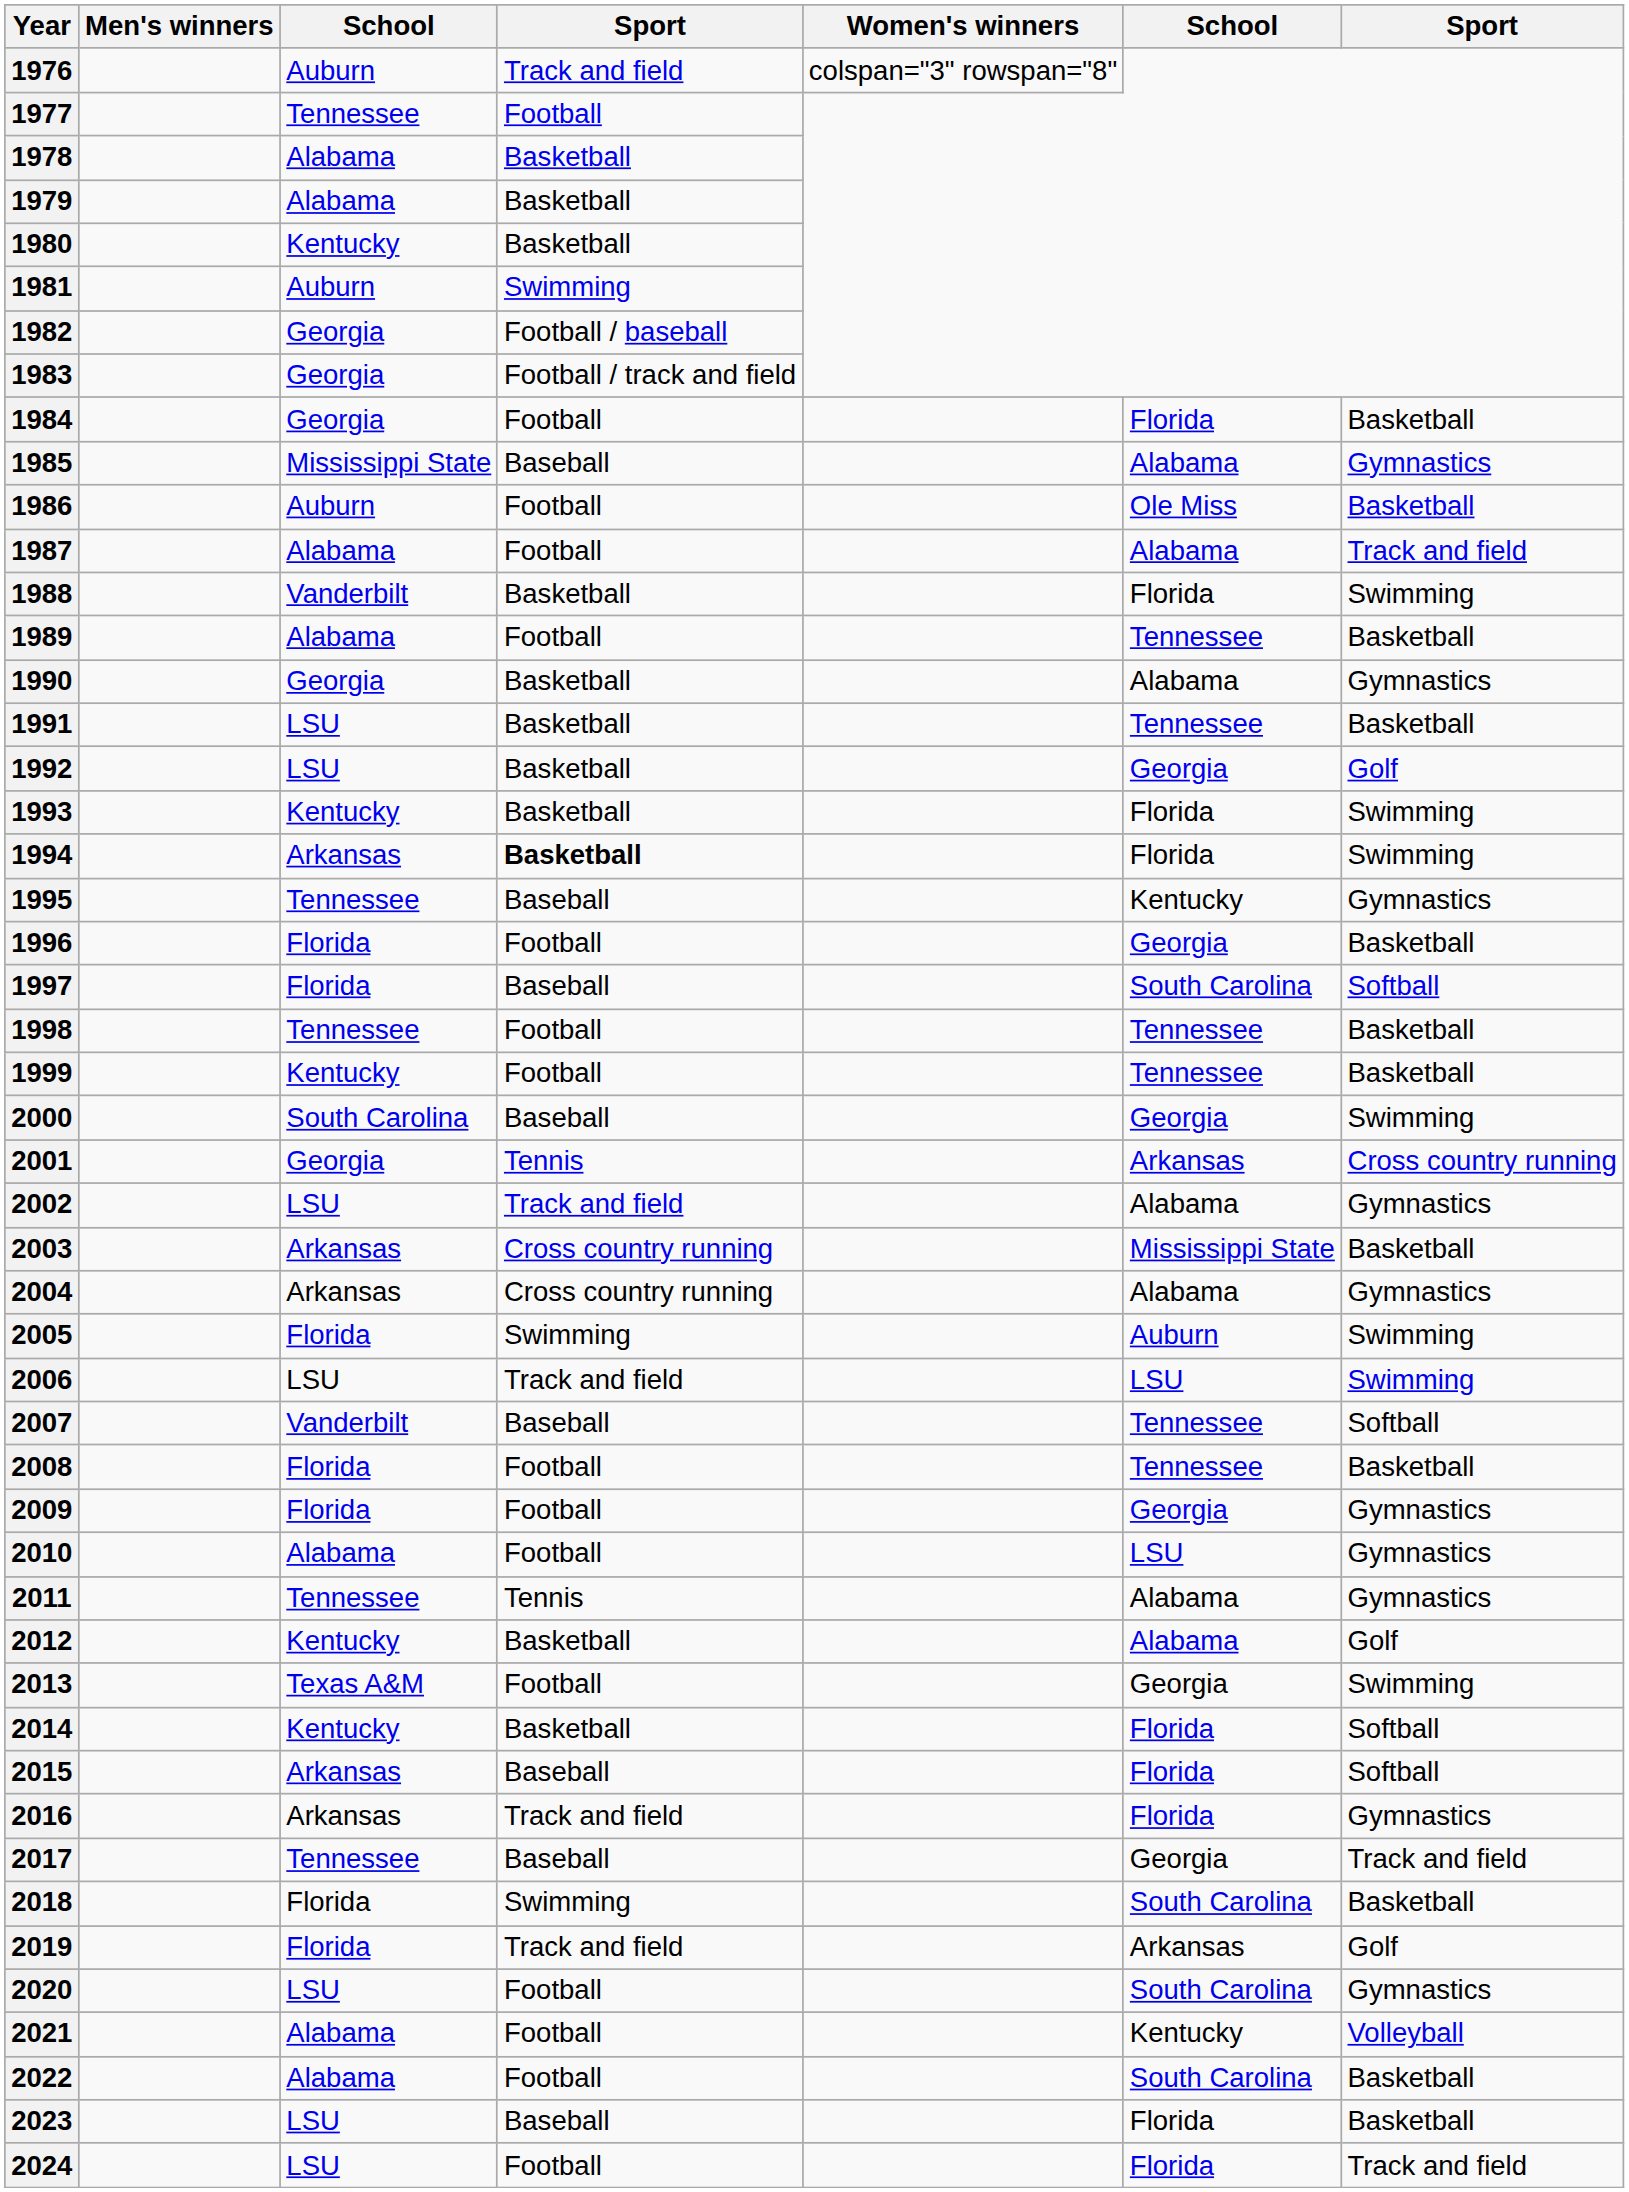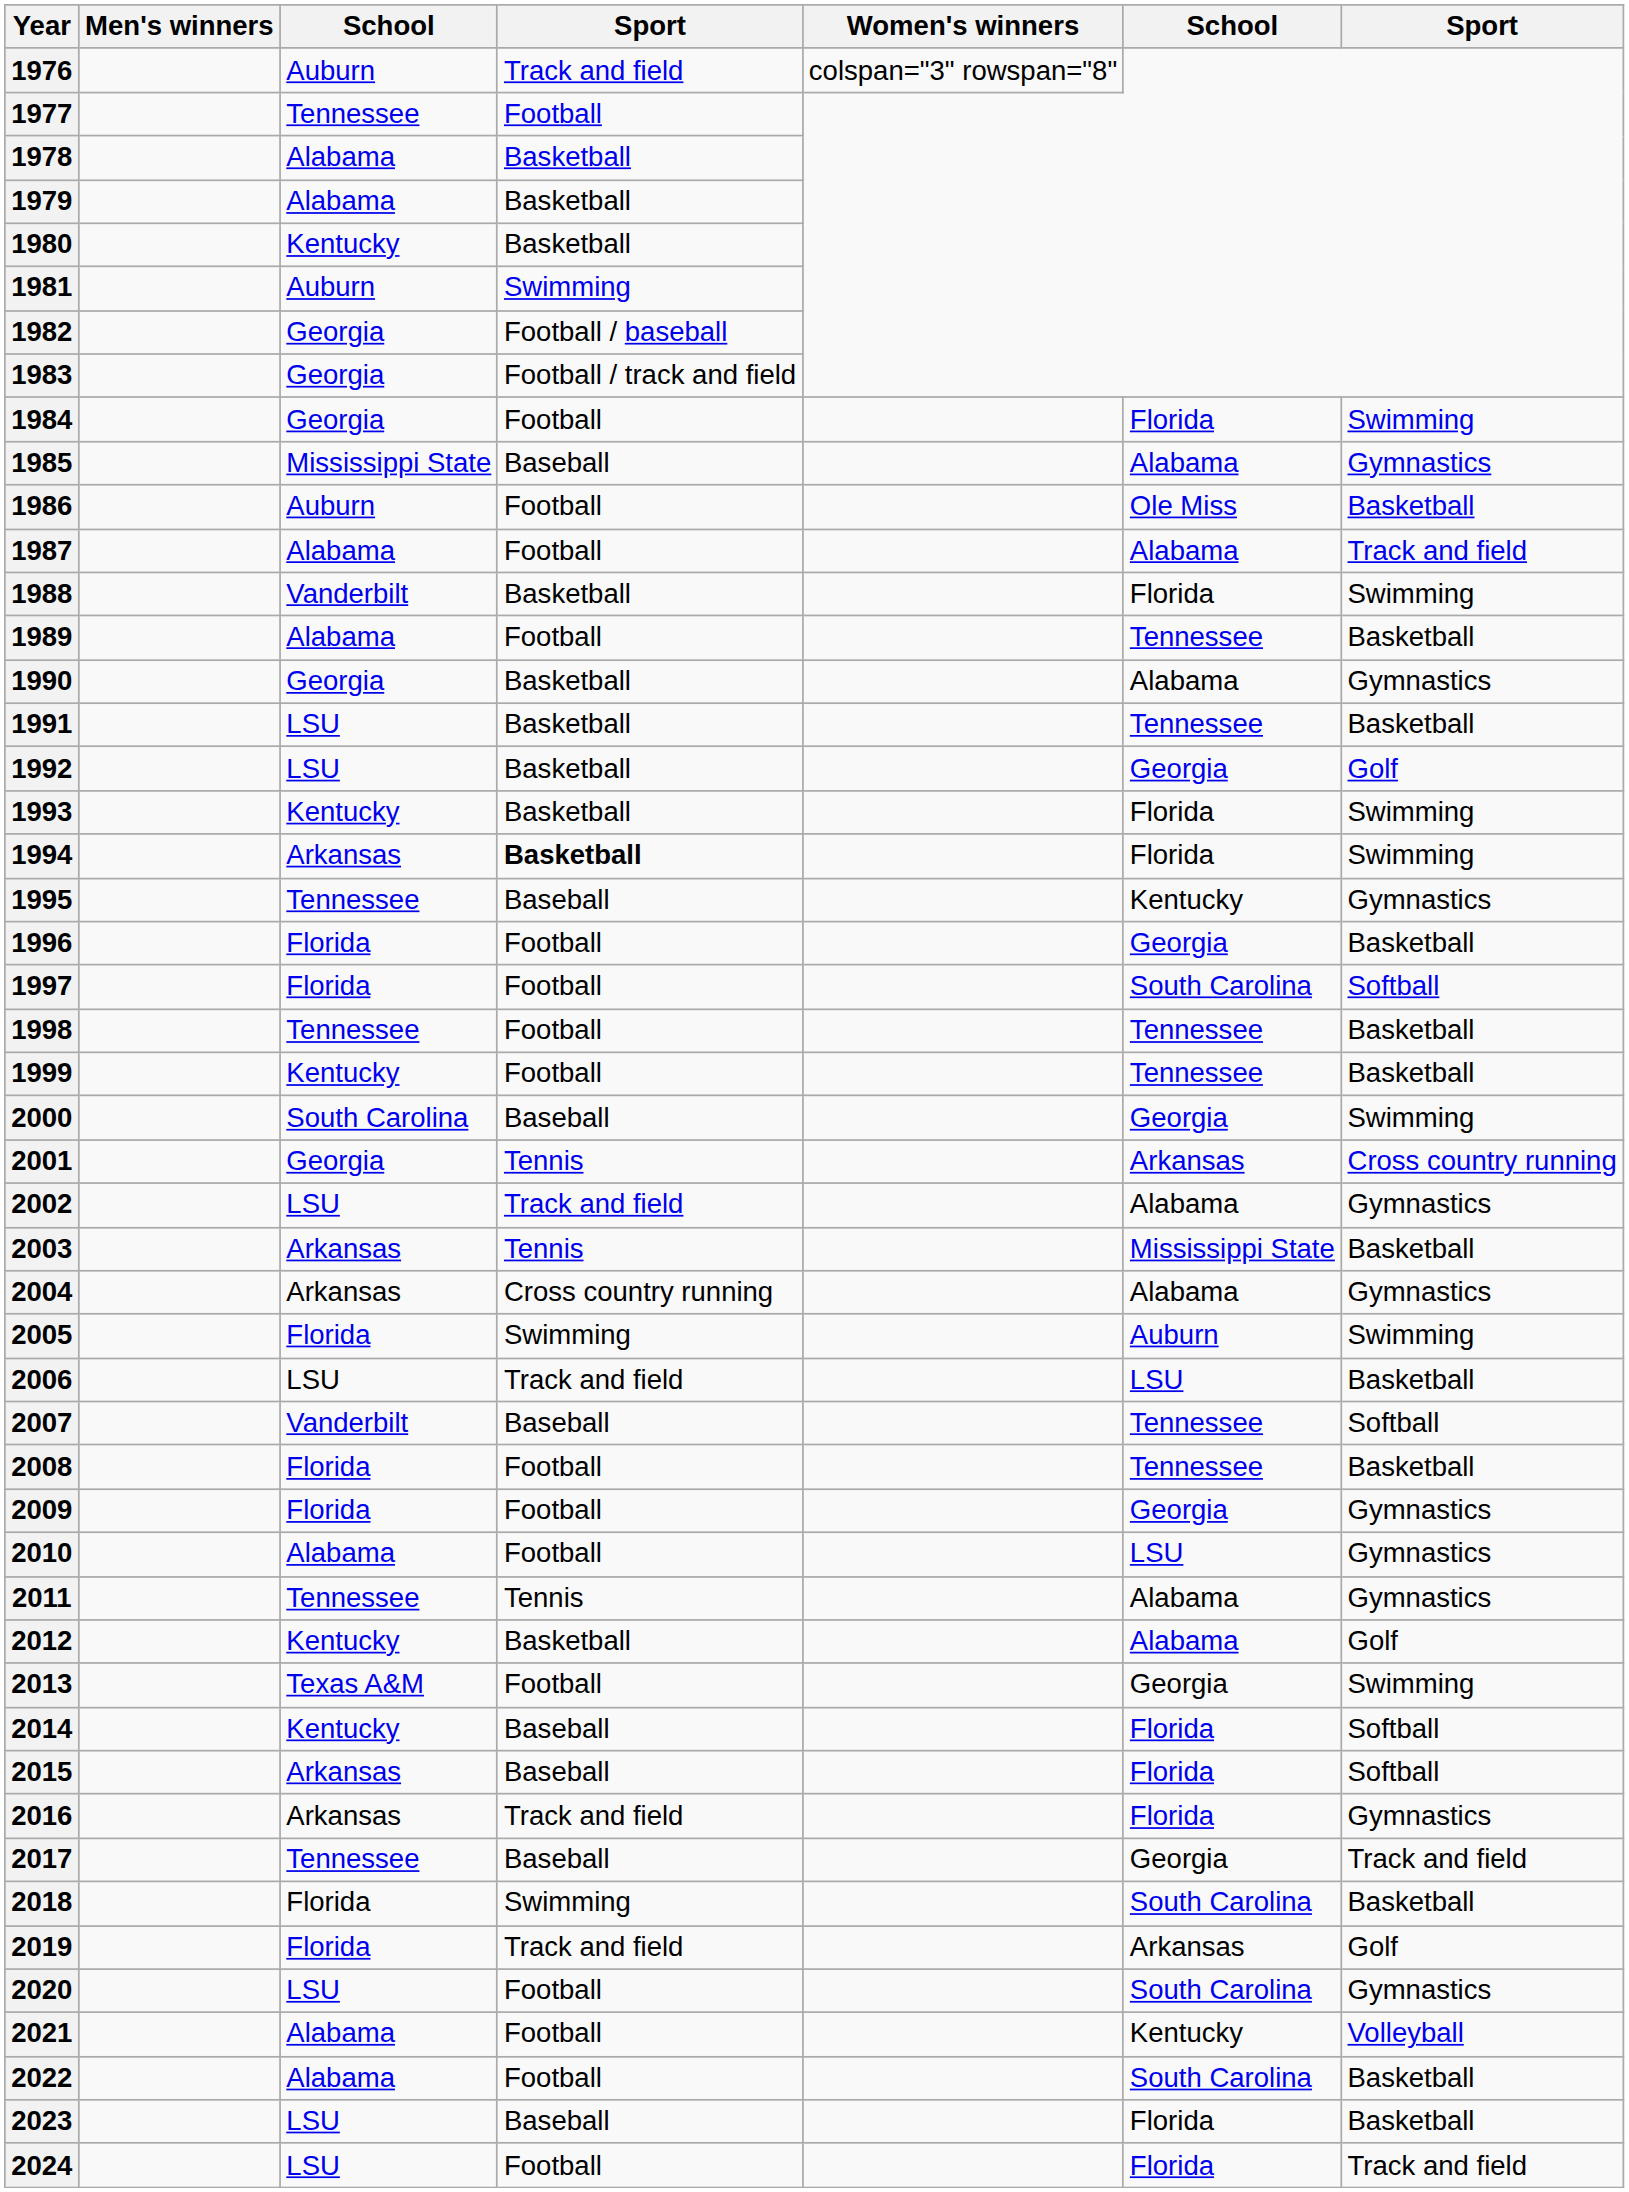(1411, 419) Basketball -> (1411, 419) Swimming
(557, 986) Baseball -> (553, 986) Football
(639, 1248) Cross country running -> (544, 1248) Tennis
(1411, 1379) Swimming -> (1411, 1379) Basketball
(567, 1728) Basketball -> (557, 1728) Baseball
